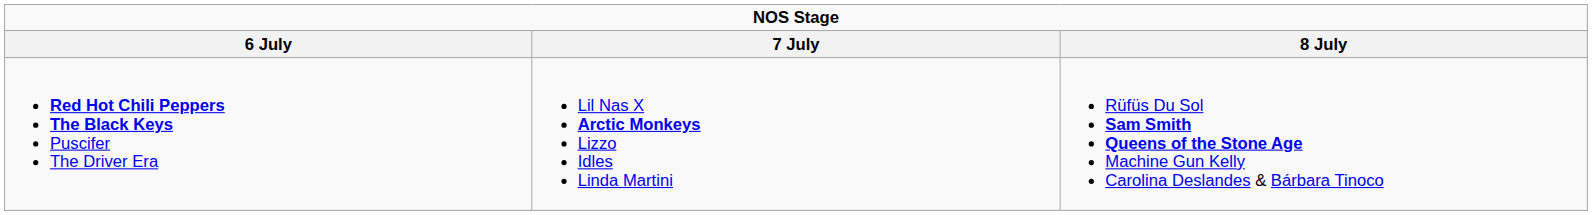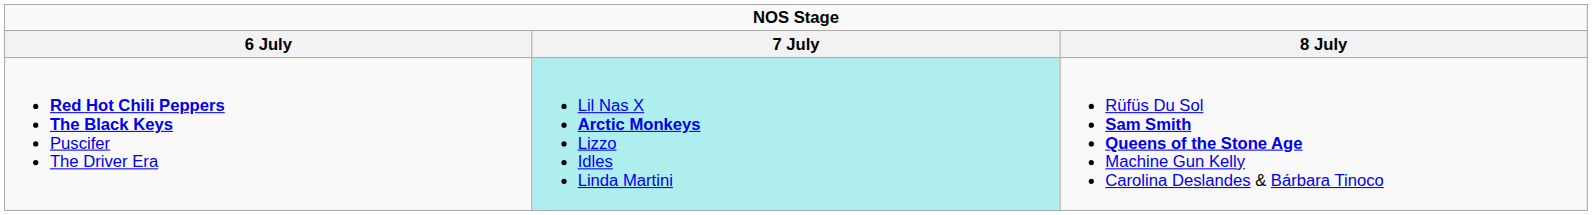(796, 143) no background -> (796, 143) paleturquoise background
